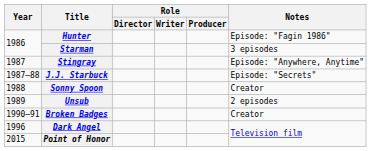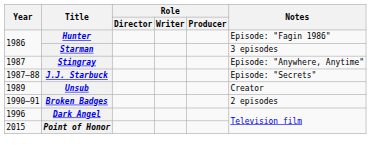- row: (77, 88)
(254, 101) 2 episodes -> (247, 88) Creator
(247, 114) Creator -> (254, 101) 2 episodes
